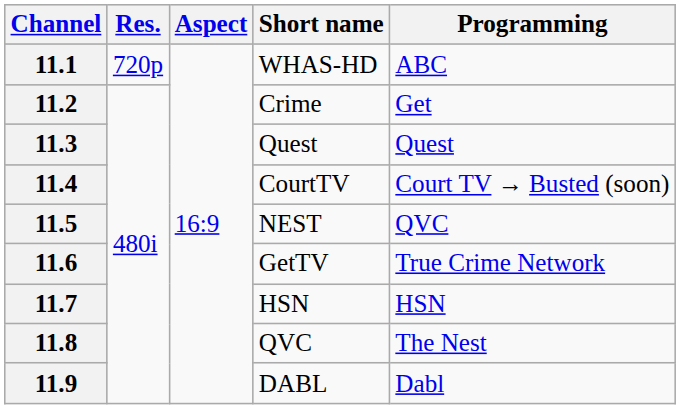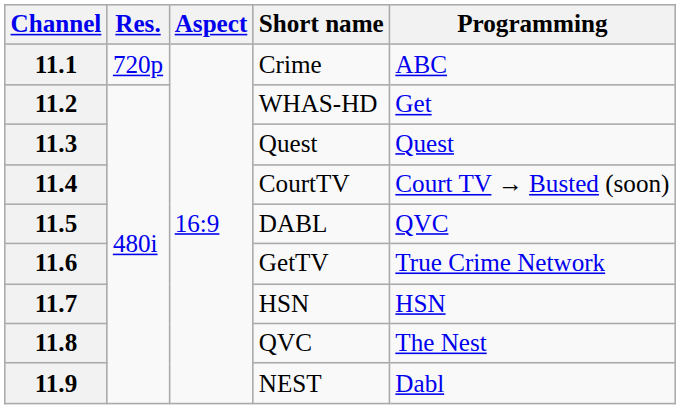(318, 64) WHAS-HD -> (290, 64) Crime
(290, 104) Crime -> (318, 104) WHAS-HD
(290, 223) NEST -> (293, 223) DABL
(293, 382) DABL -> (290, 382) NEST
